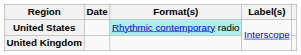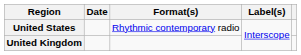(176, 27) paleturquoise background -> (176, 27) no background
